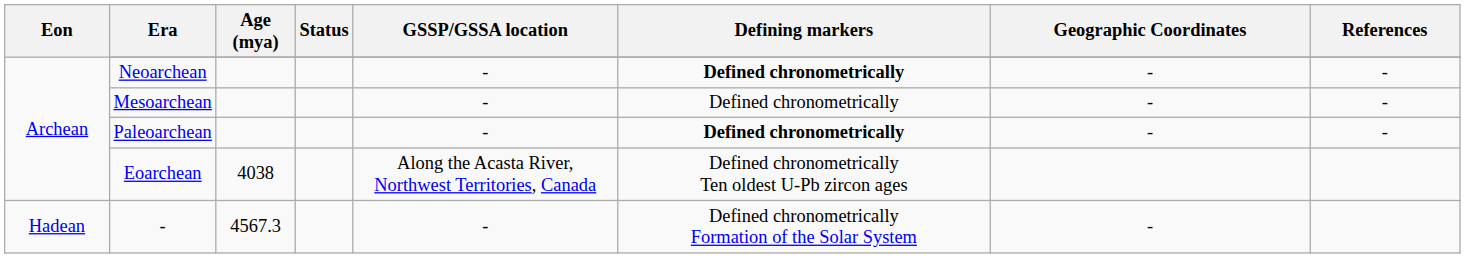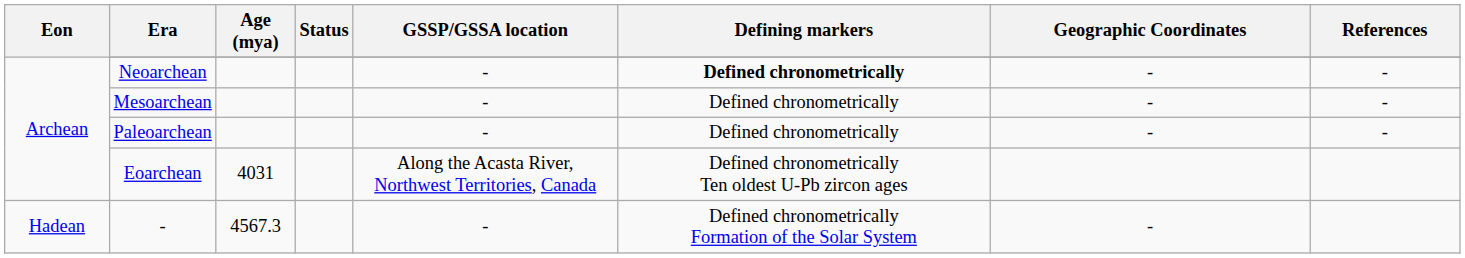(804, 133) bold -> (804, 133) normal
(256, 174) 4038 -> (256, 174) 4031
